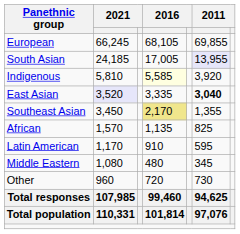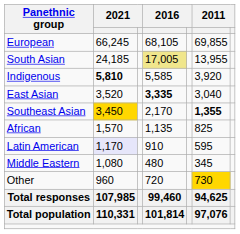(162, 59) no background -> (162, 59) khaki background
(211, 59) lavender background -> (211, 59) no background
(109, 77) normal -> (109, 77) bold
(159, 77) lightyellow background -> (159, 77) no background
(109, 94) lavender background -> (109, 94) no background
(159, 94) normal -> (159, 94) bold
(208, 94) bold -> (208, 94) normal
(109, 111) no background -> (109, 111) gold background
(159, 111) khaki background -> (159, 111) no background
(208, 111) normal -> (208, 111) bold
(109, 146) no background -> (109, 146) lavender background
(203, 180) no background -> (203, 180) gold background
